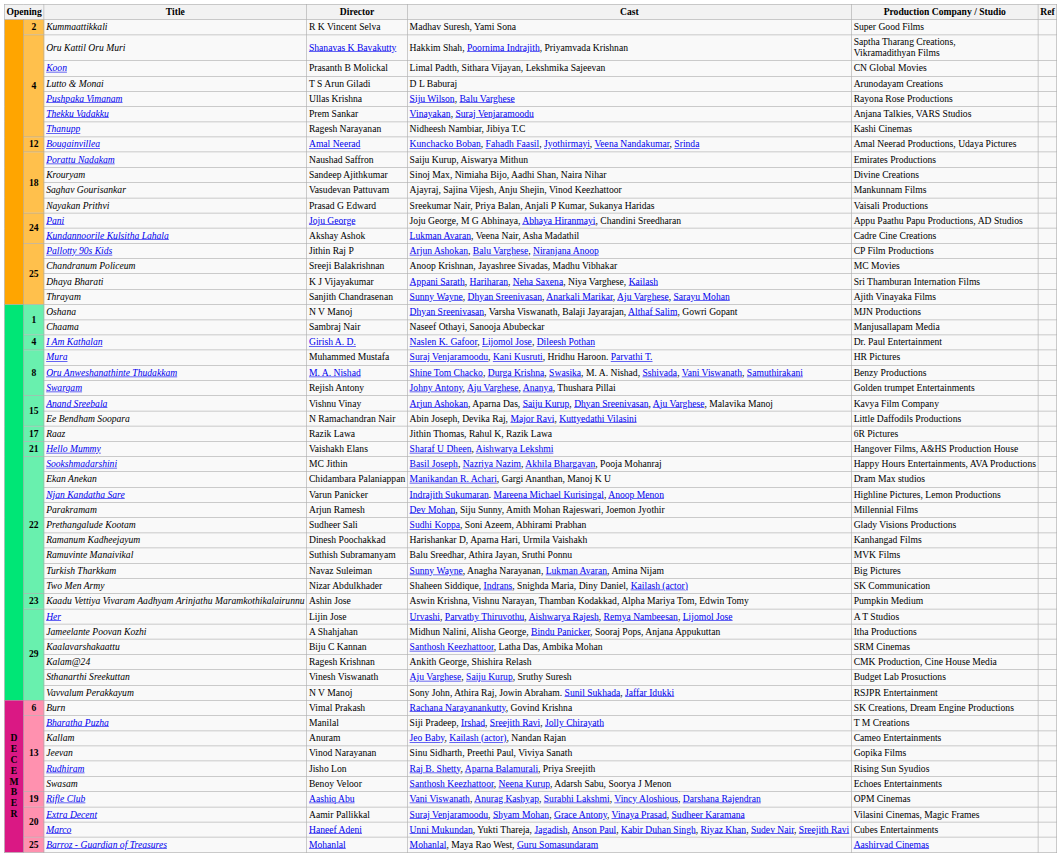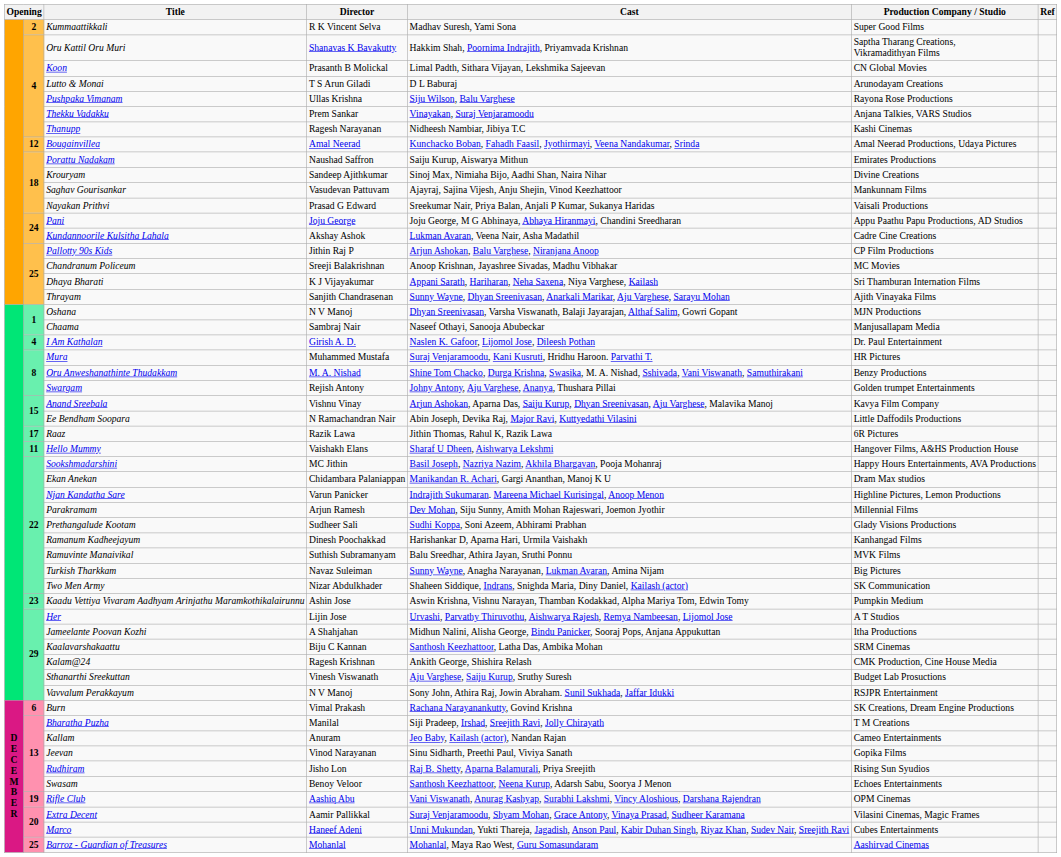(34, 449) 21 -> (34, 449) 11
